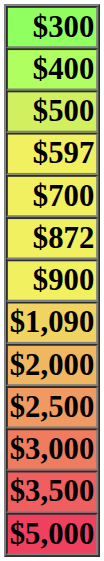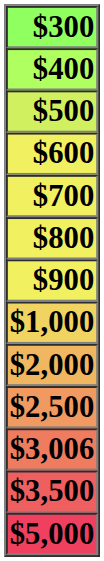(64, 153) $597 -> (64, 153) $600
(64, 237) $872 -> (64, 237) $800
(52, 322) $1,090 -> (52, 322) $1,000
(52, 448) $3,000 -> (52, 448) $3,006
